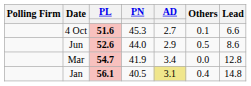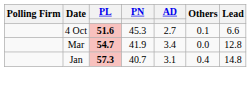- row: (76, 45)
(105, 74) 56.1 -> (105, 60) 57.3
(138, 74) 40.5 -> (138, 60) 40.7
(170, 74) khaki background -> (170, 60) no background
